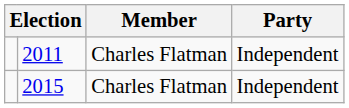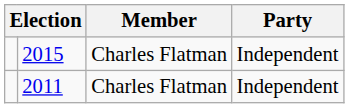rows swapped: (43, 53) <-> (43, 86)
